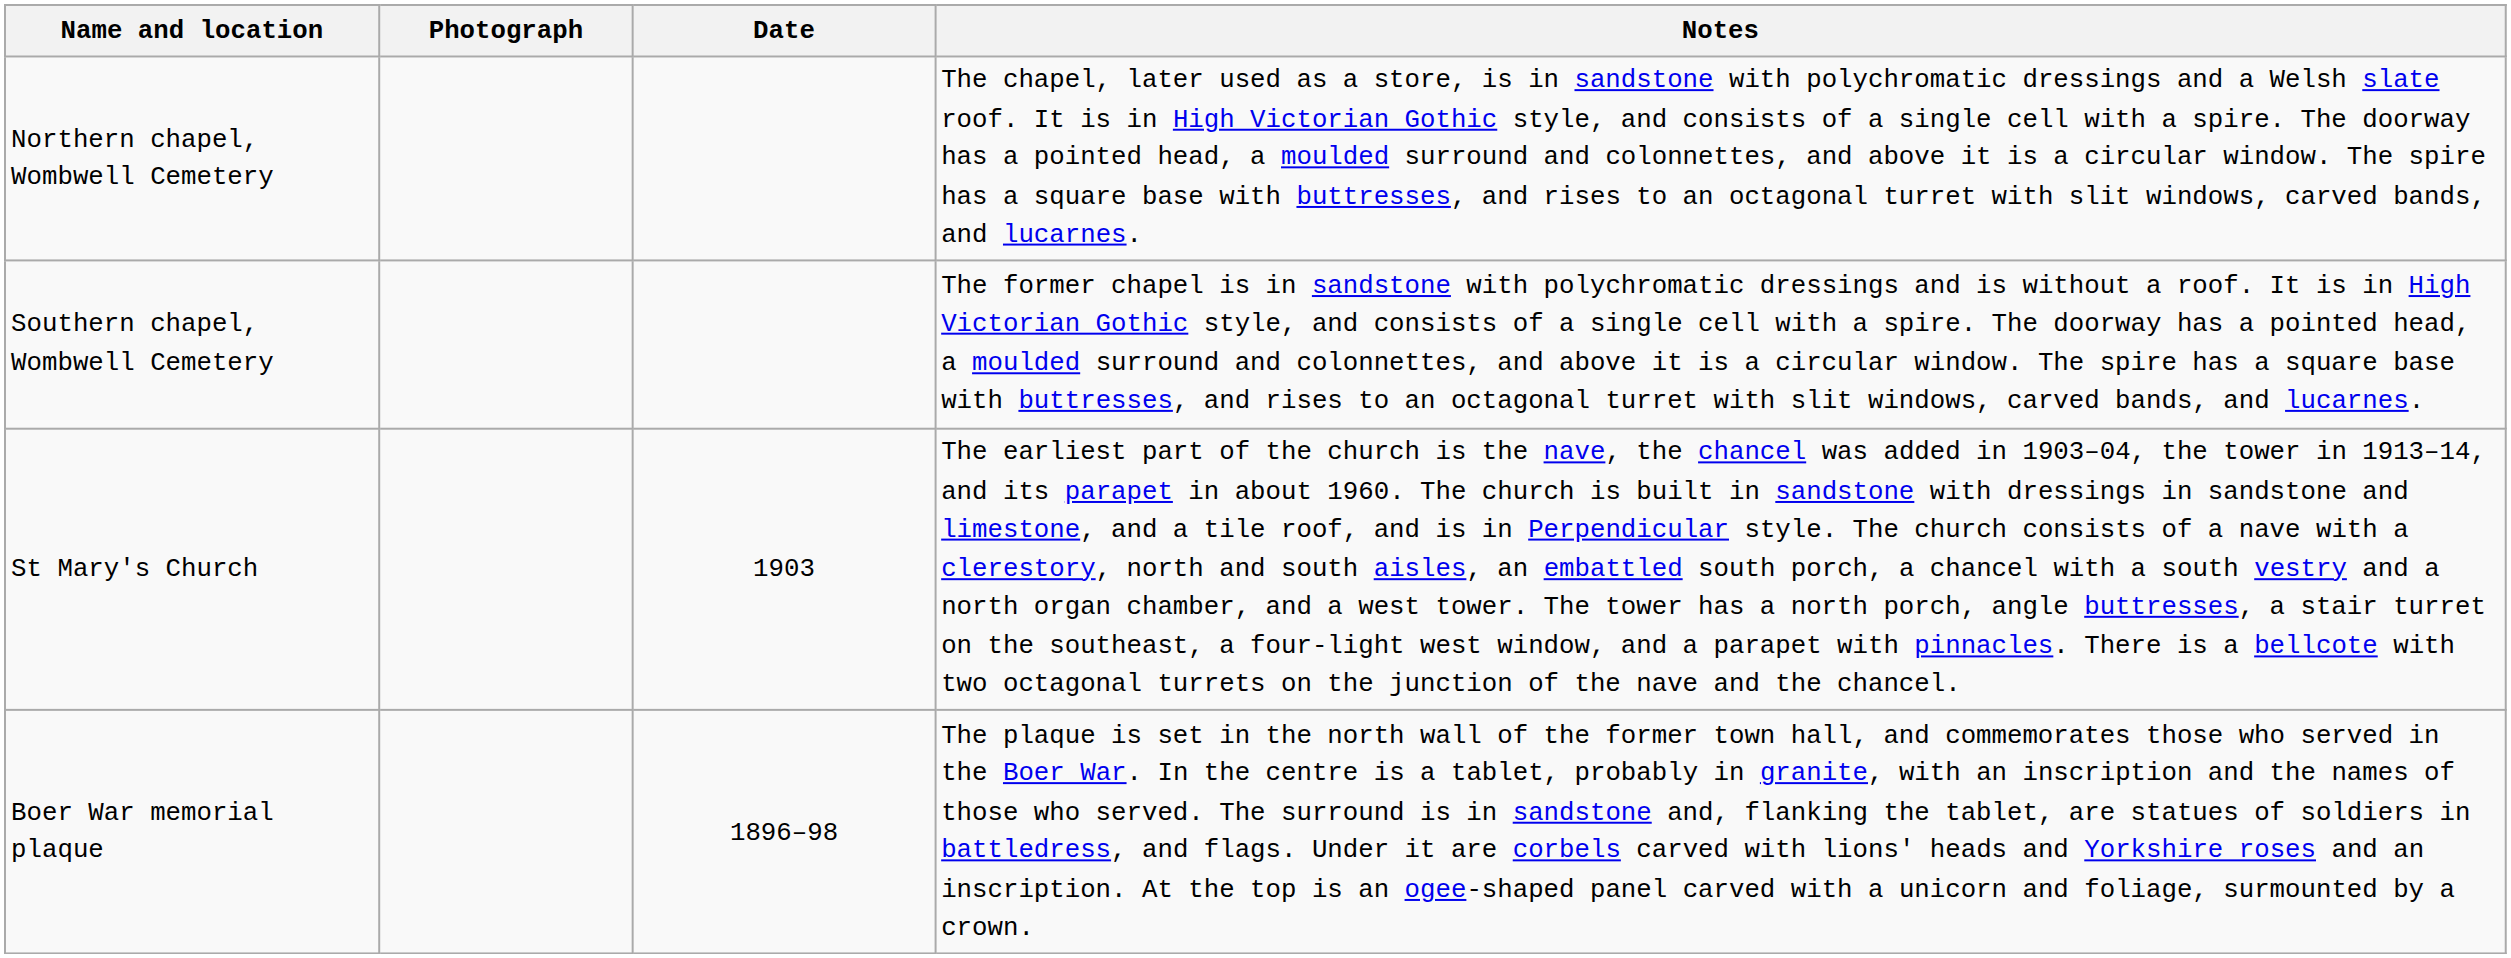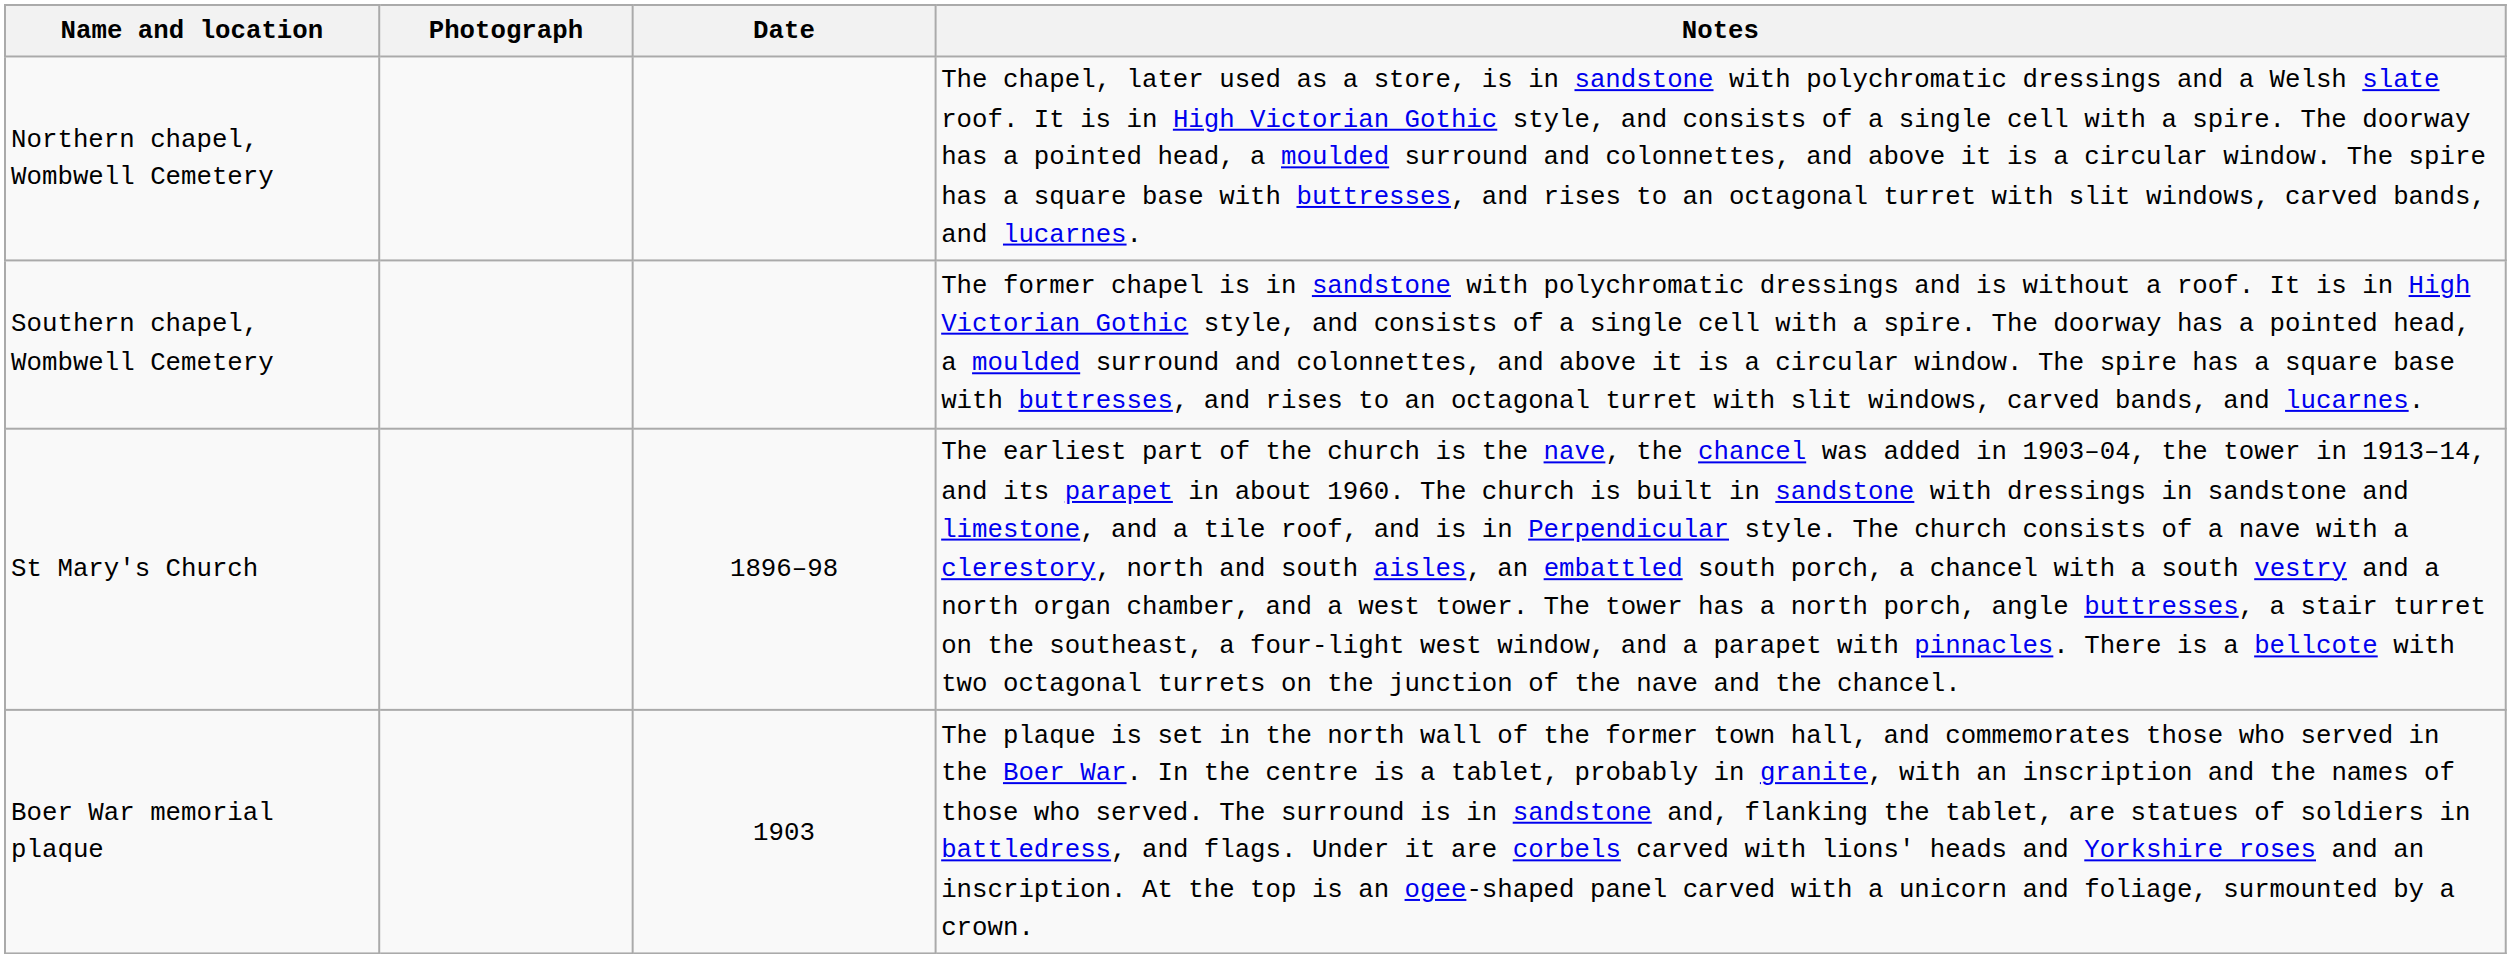(784, 569) 1903 -> (784, 569) 1896–98
(784, 832) 1896–98 -> (784, 832) 1903
